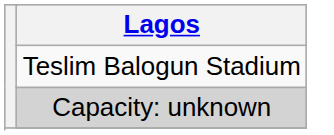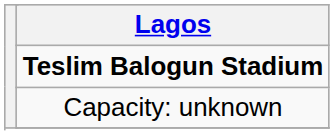(162, 66) normal -> (173, 66) bold
(162, 107) lightgrey background -> (173, 107) no background
